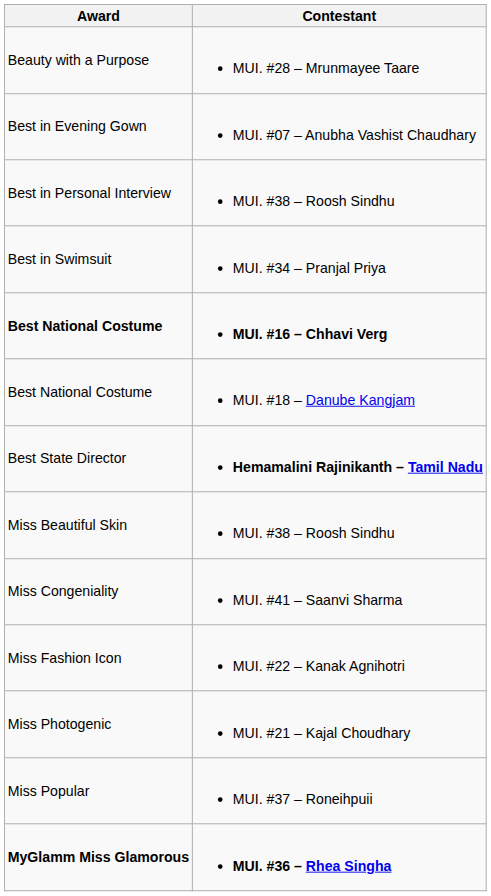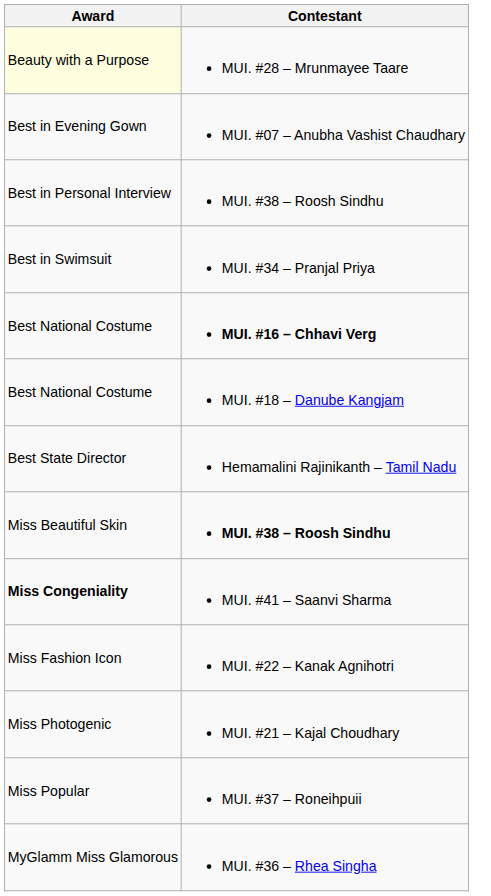(78, 60) no background -> (78, 60) lightyellow background
(85, 326) bold -> (80, 326) normal
(339, 467) bold -> (325, 467) normal
(339, 533) normal -> (325, 533) bold
(63, 592) normal -> (68, 592) bold
(98, 857) bold -> (93, 857) normal
(339, 865) bold -> (325, 865) normal
